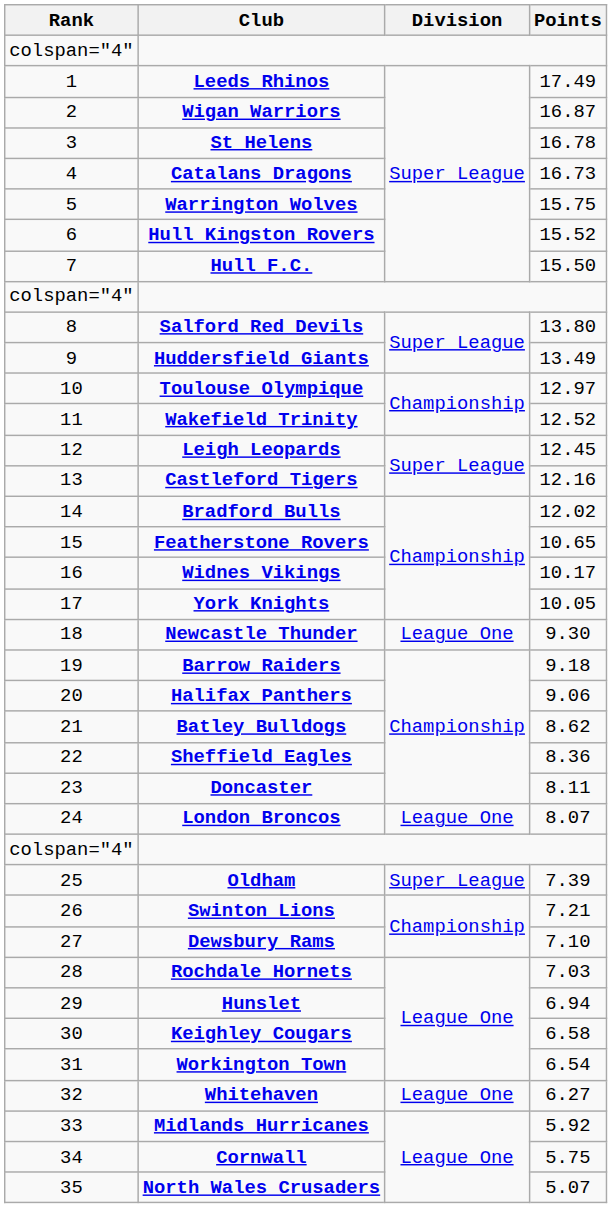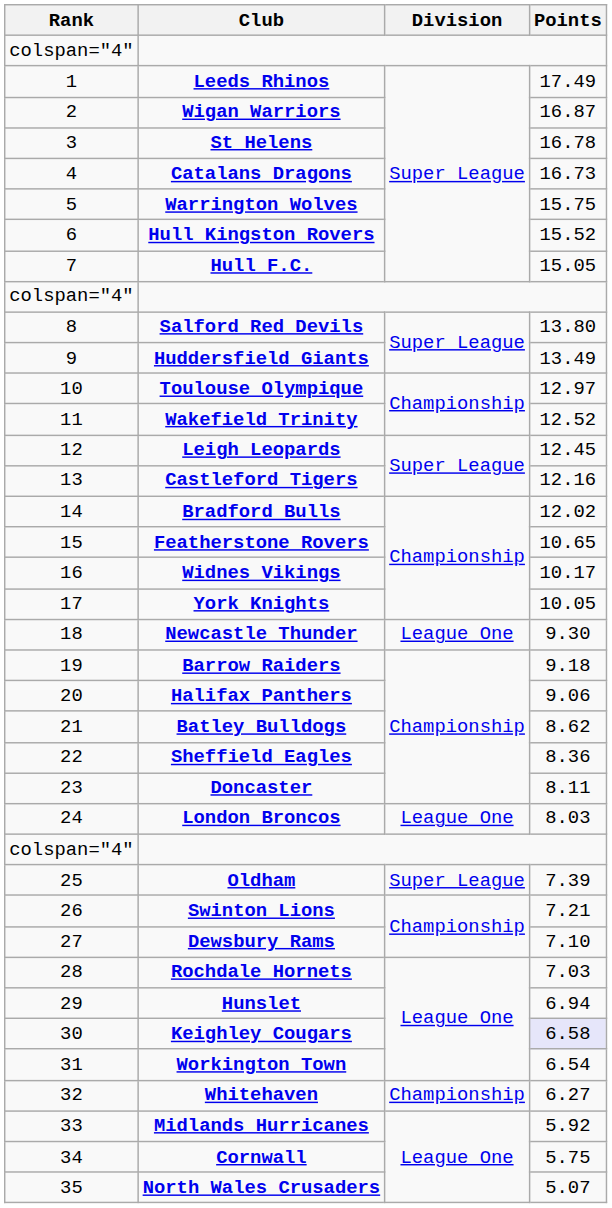(568, 266) 15.50 -> (568, 266) 15.05
(568, 819) 8.07 -> (568, 819) 8.03
(568, 1034) no background -> (568, 1034) lavender background
(457, 1095) League One -> (457, 1095) Championship
